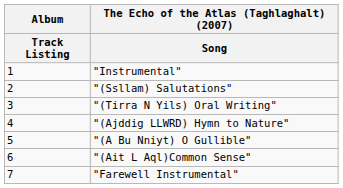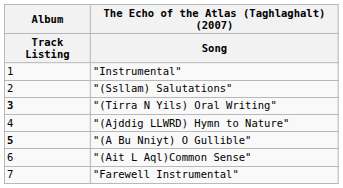(10, 106) normal -> (10, 106) bold
(10, 140) normal -> (10, 140) bold
